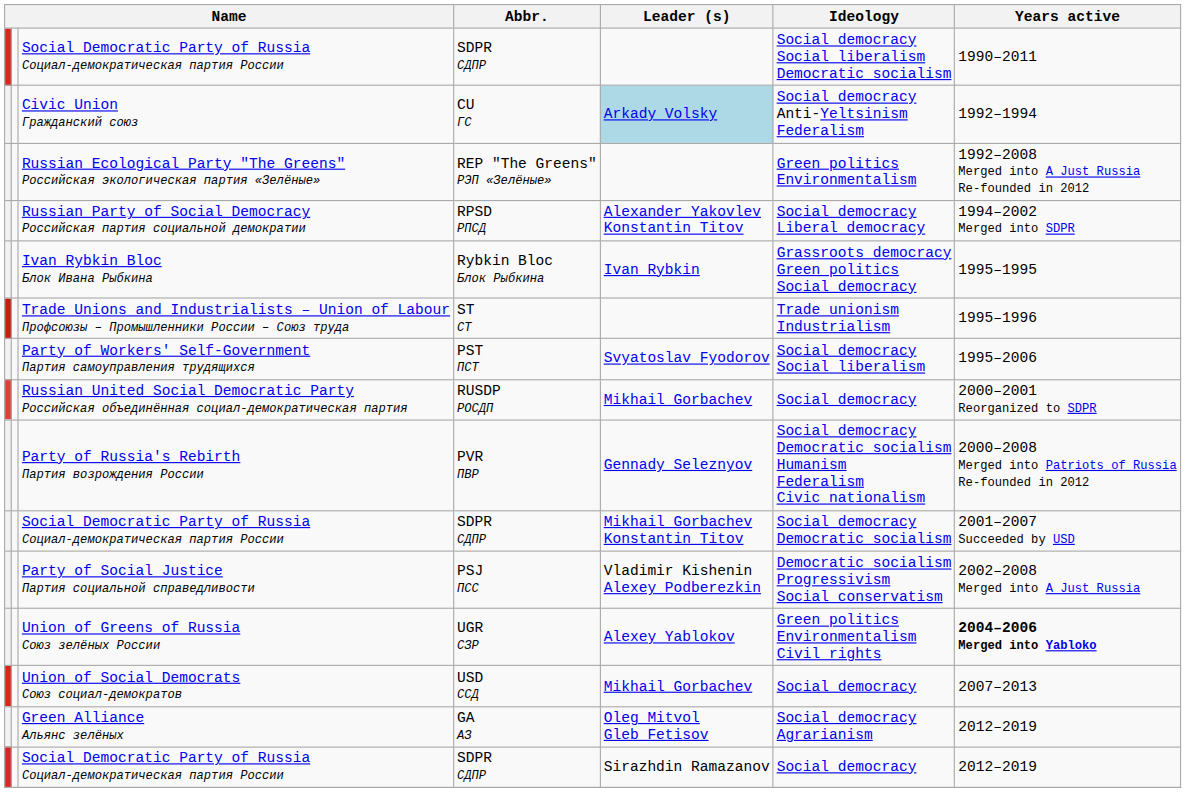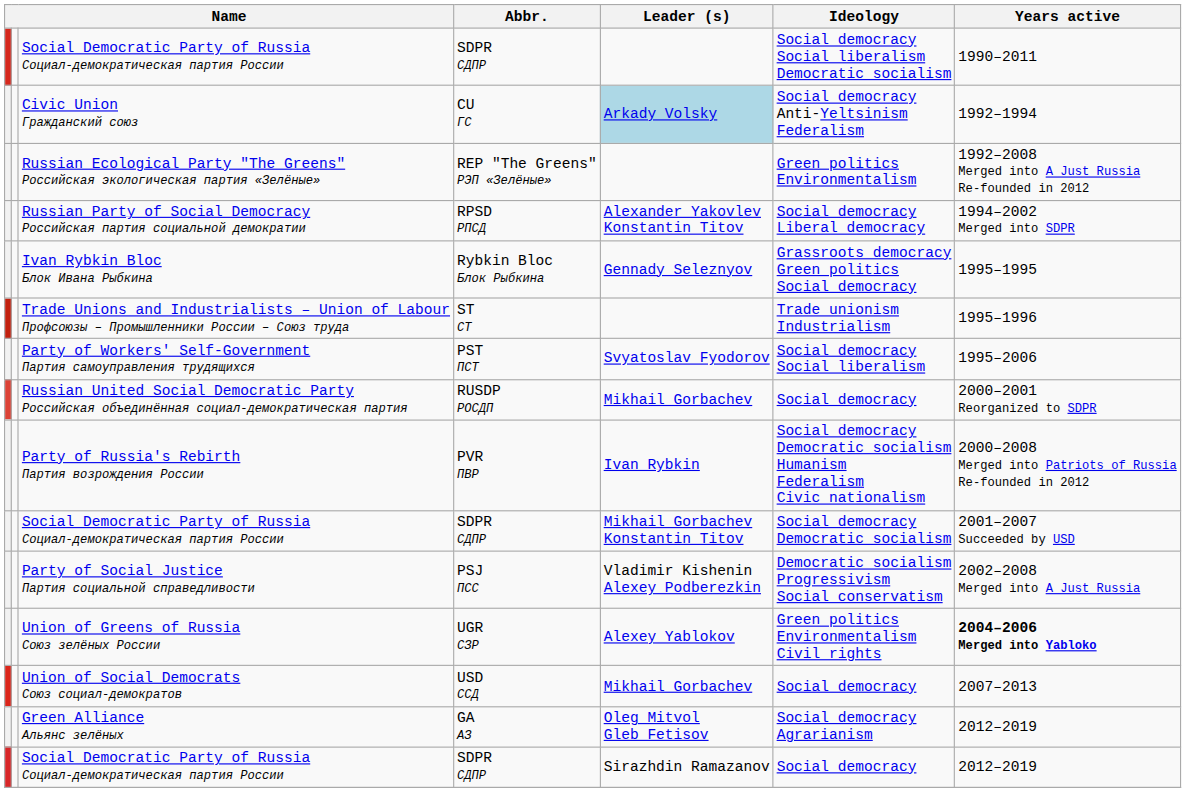(652, 269) Ivan Rybkin -> (678, 269) Gennady Seleznyov
(678, 465) Gennady Seleznyov -> (652, 465) Ivan Rybkin
